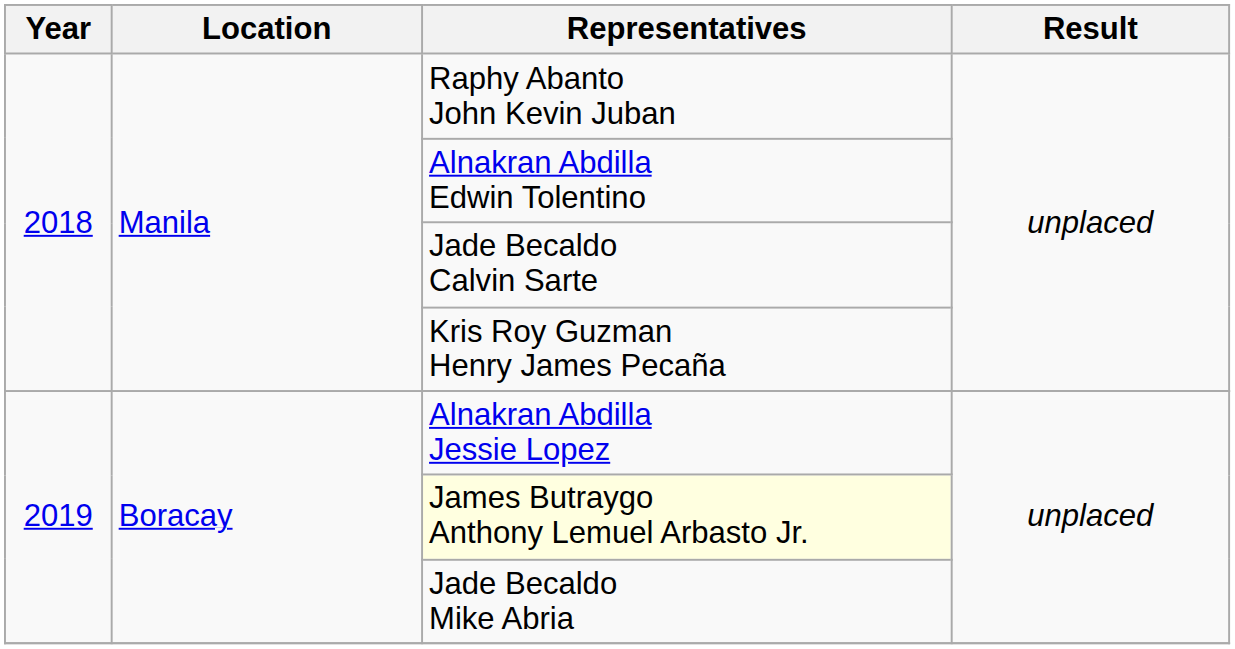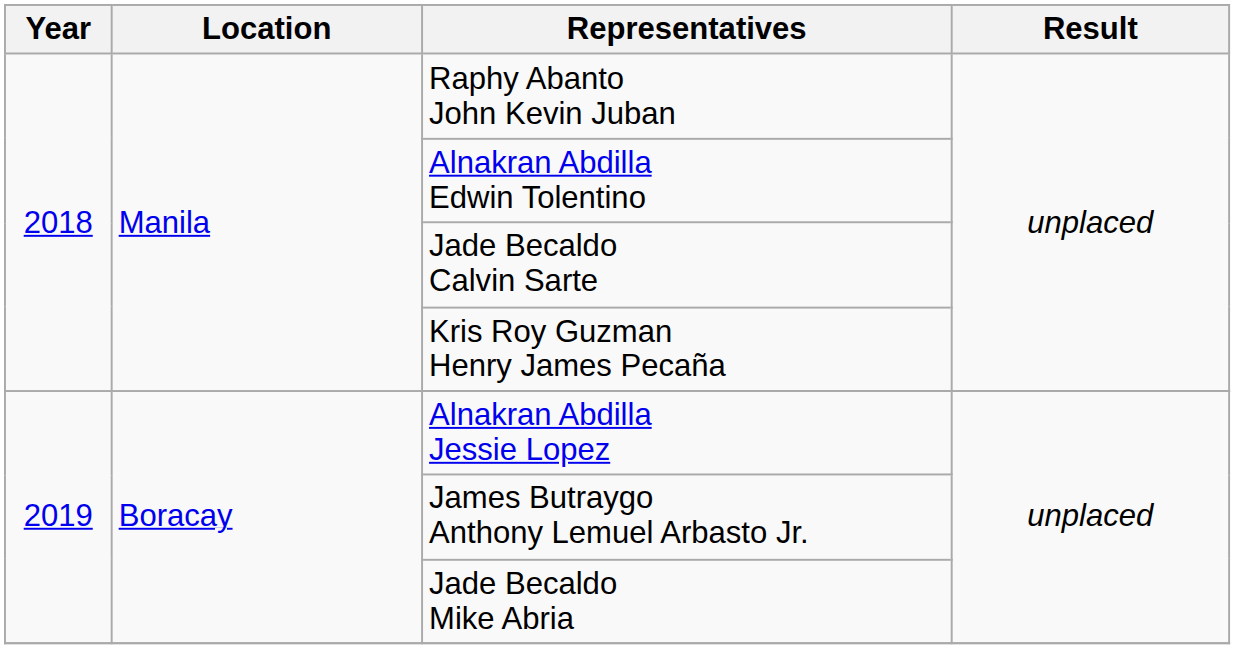(619, 516) lightyellow background -> (619, 516) no background
